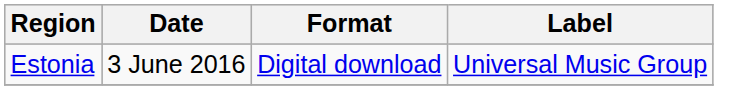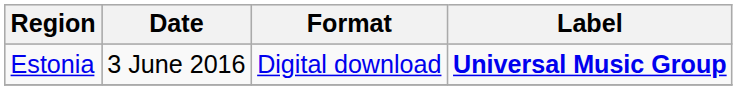(580, 64) normal -> (590, 64) bold
